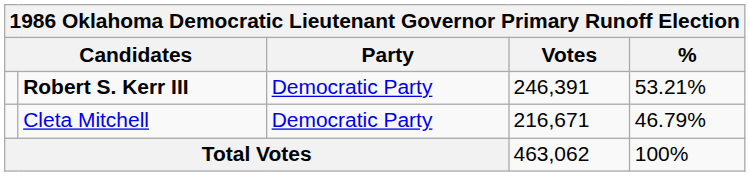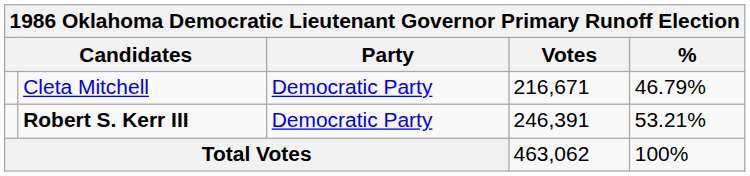rows swapped: (106, 87) <-> (86, 120)
